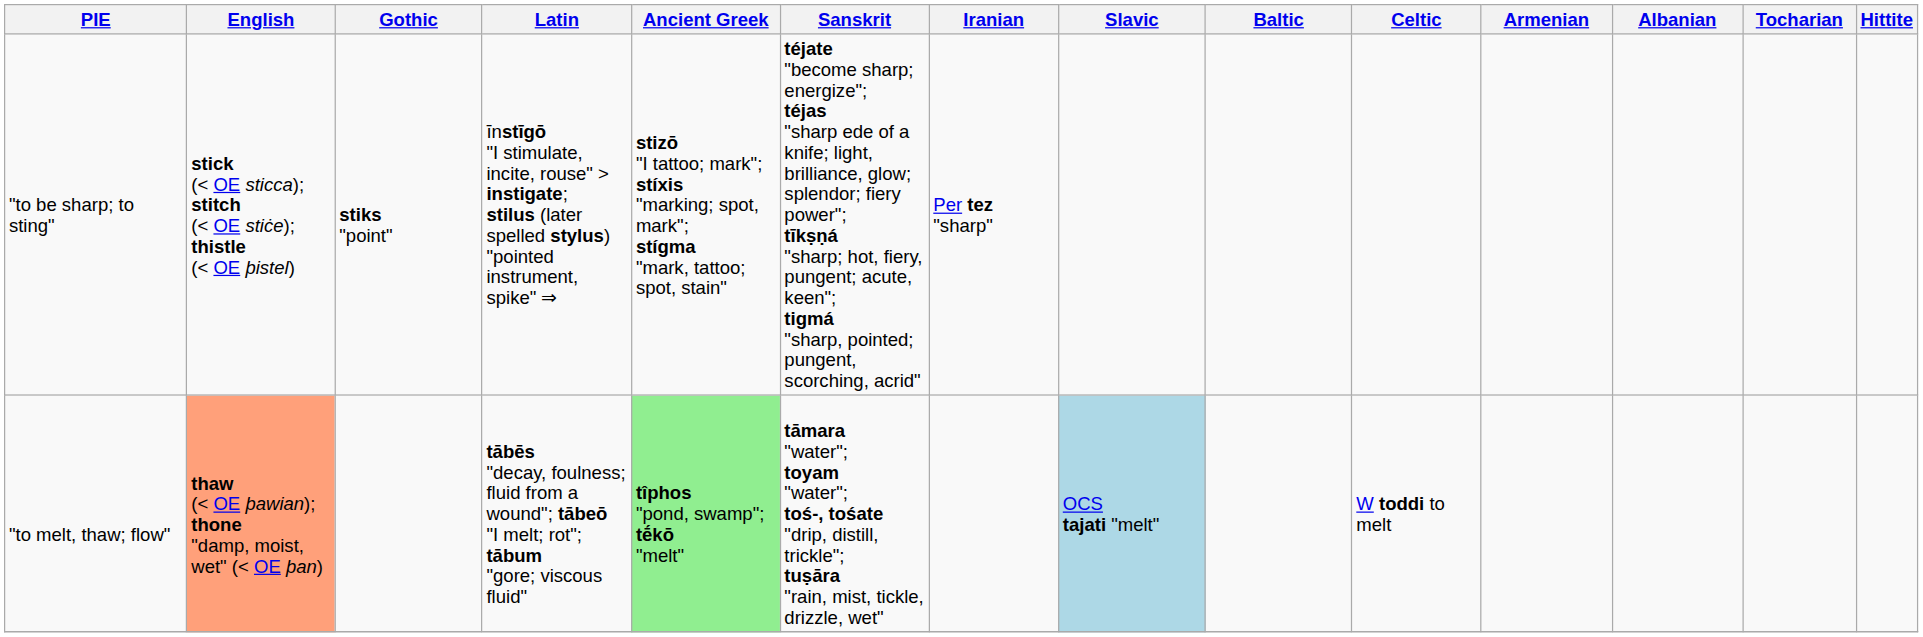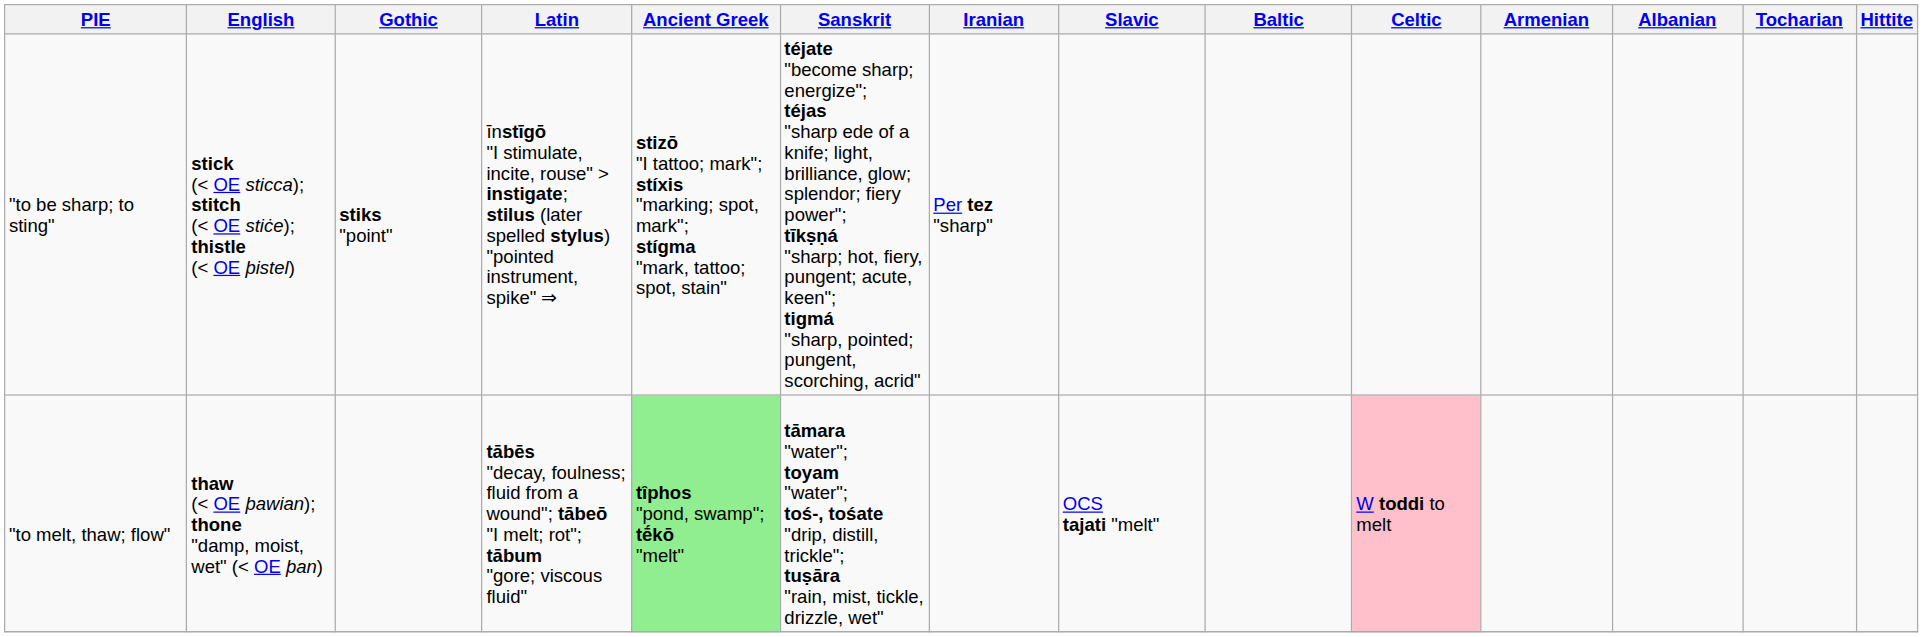(257, 524) lightsalmon background -> (257, 524) no background
(1111, 514) lightblue background -> (1111, 514) no background
(1401, 514) no background -> (1401, 514) pink background
